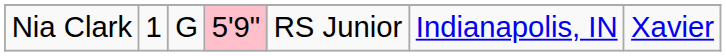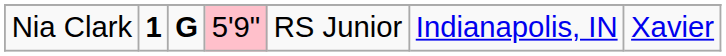(154, 27) normal -> (154, 27) bold
(187, 27) normal -> (187, 27) bold
